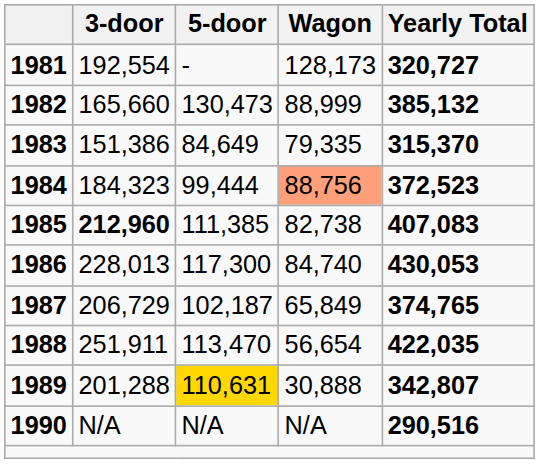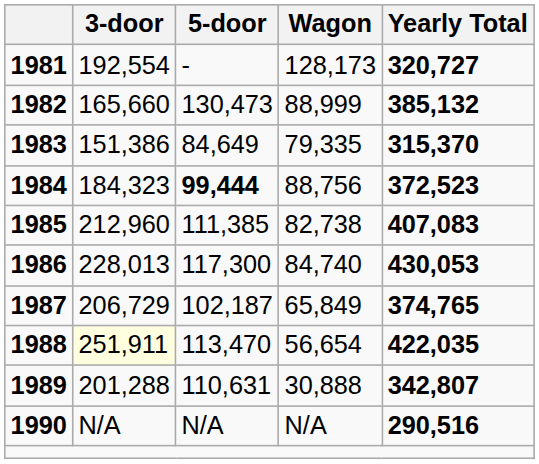(220, 184) normal -> (220, 184) bold
(323, 184) lightsalmon background -> (323, 184) no background
(124, 225) bold -> (124, 225) normal
(123, 345) no background -> (123, 345) lightyellow background
(226, 385) gold background -> (226, 385) no background
